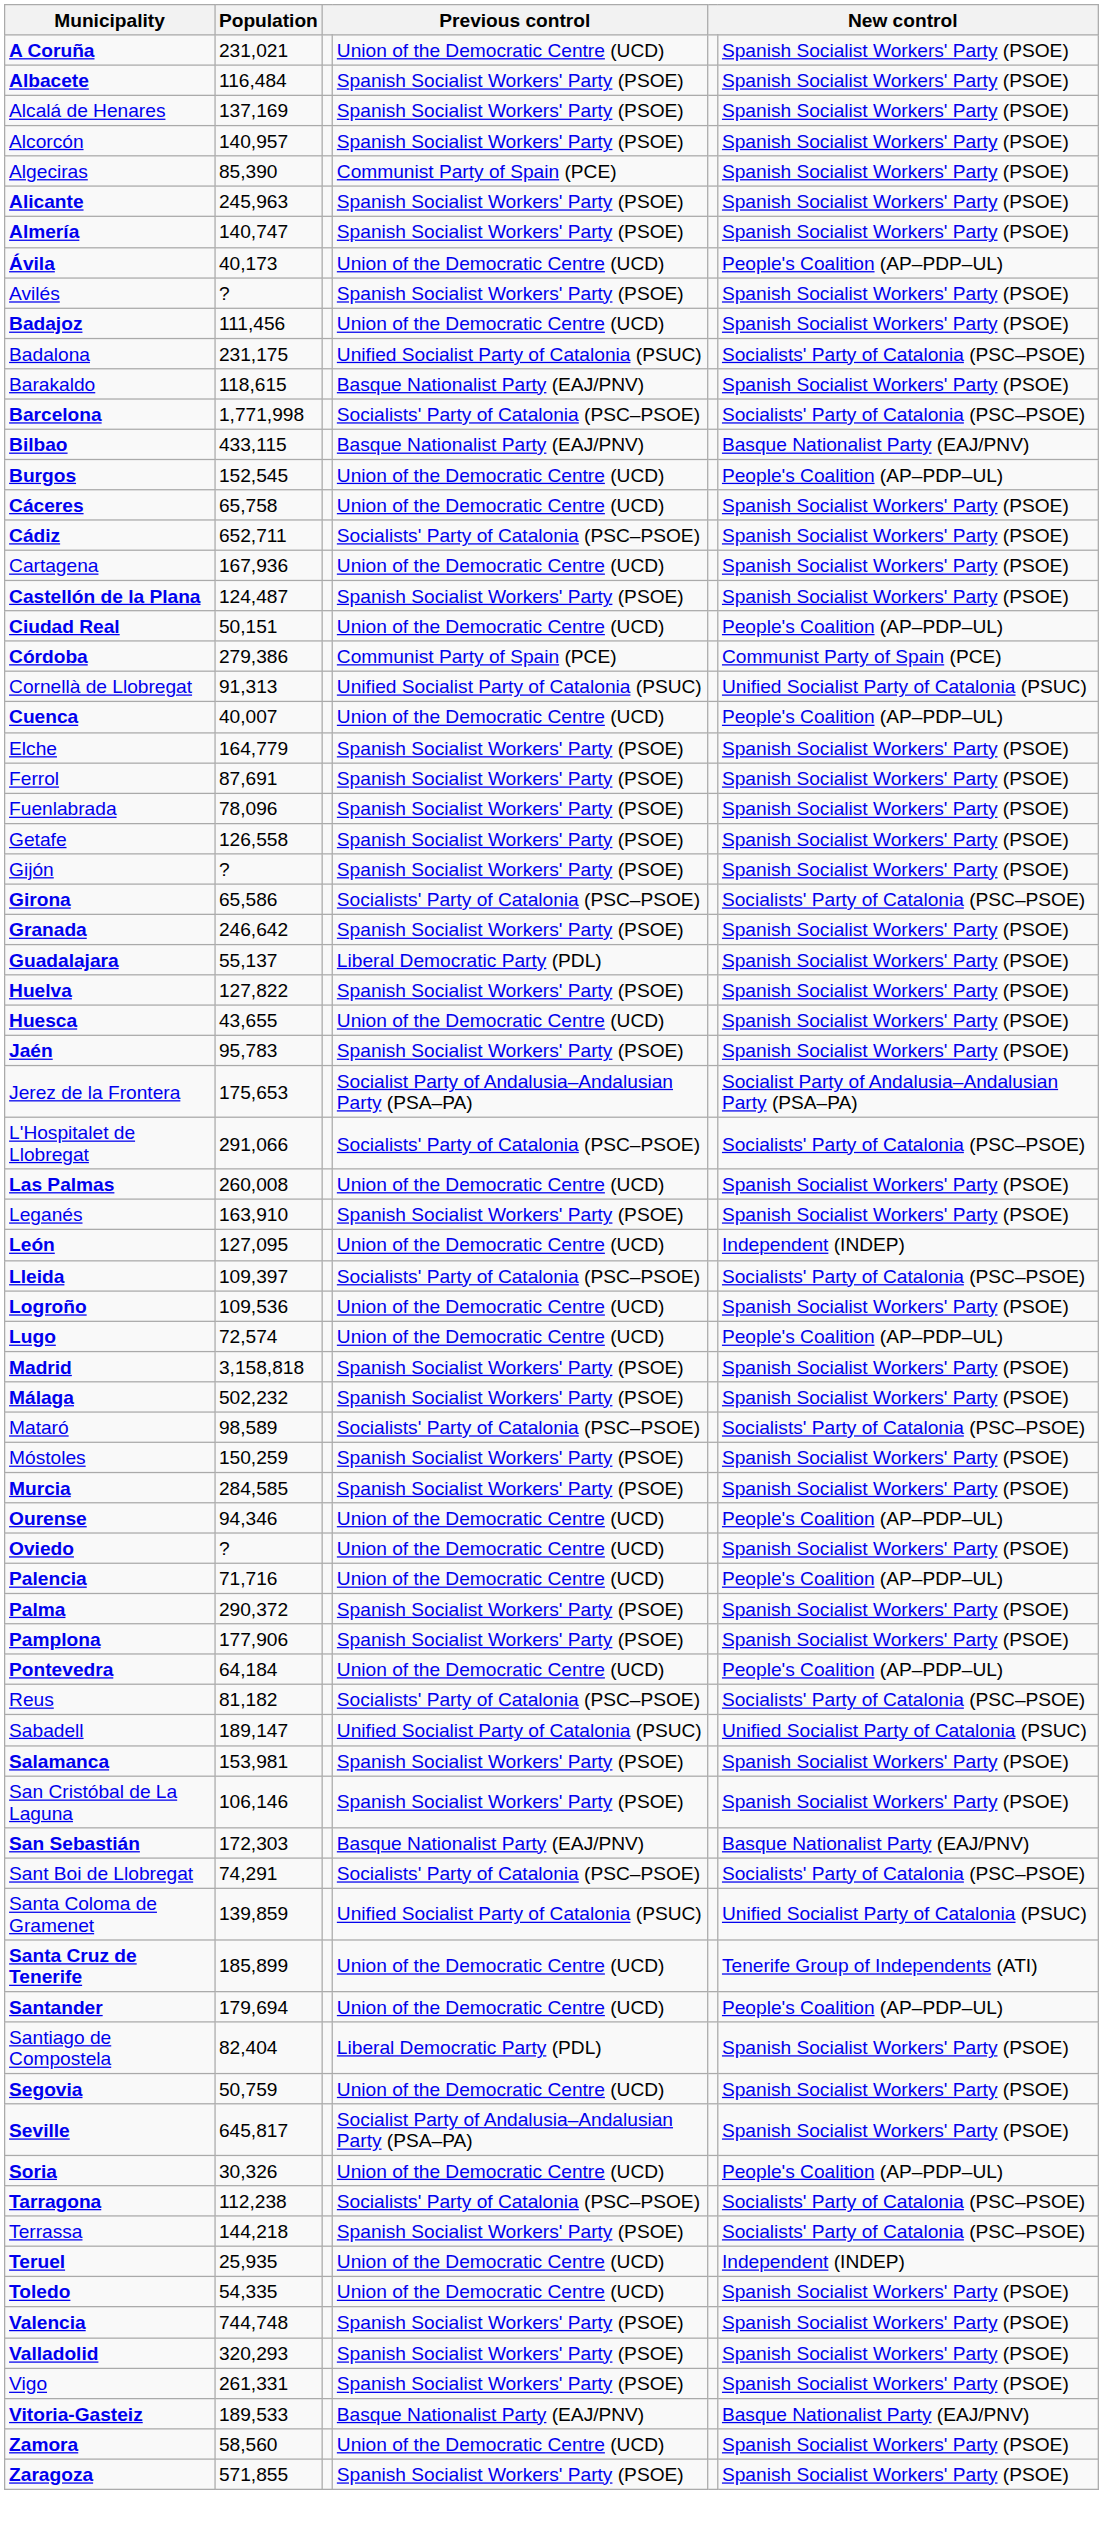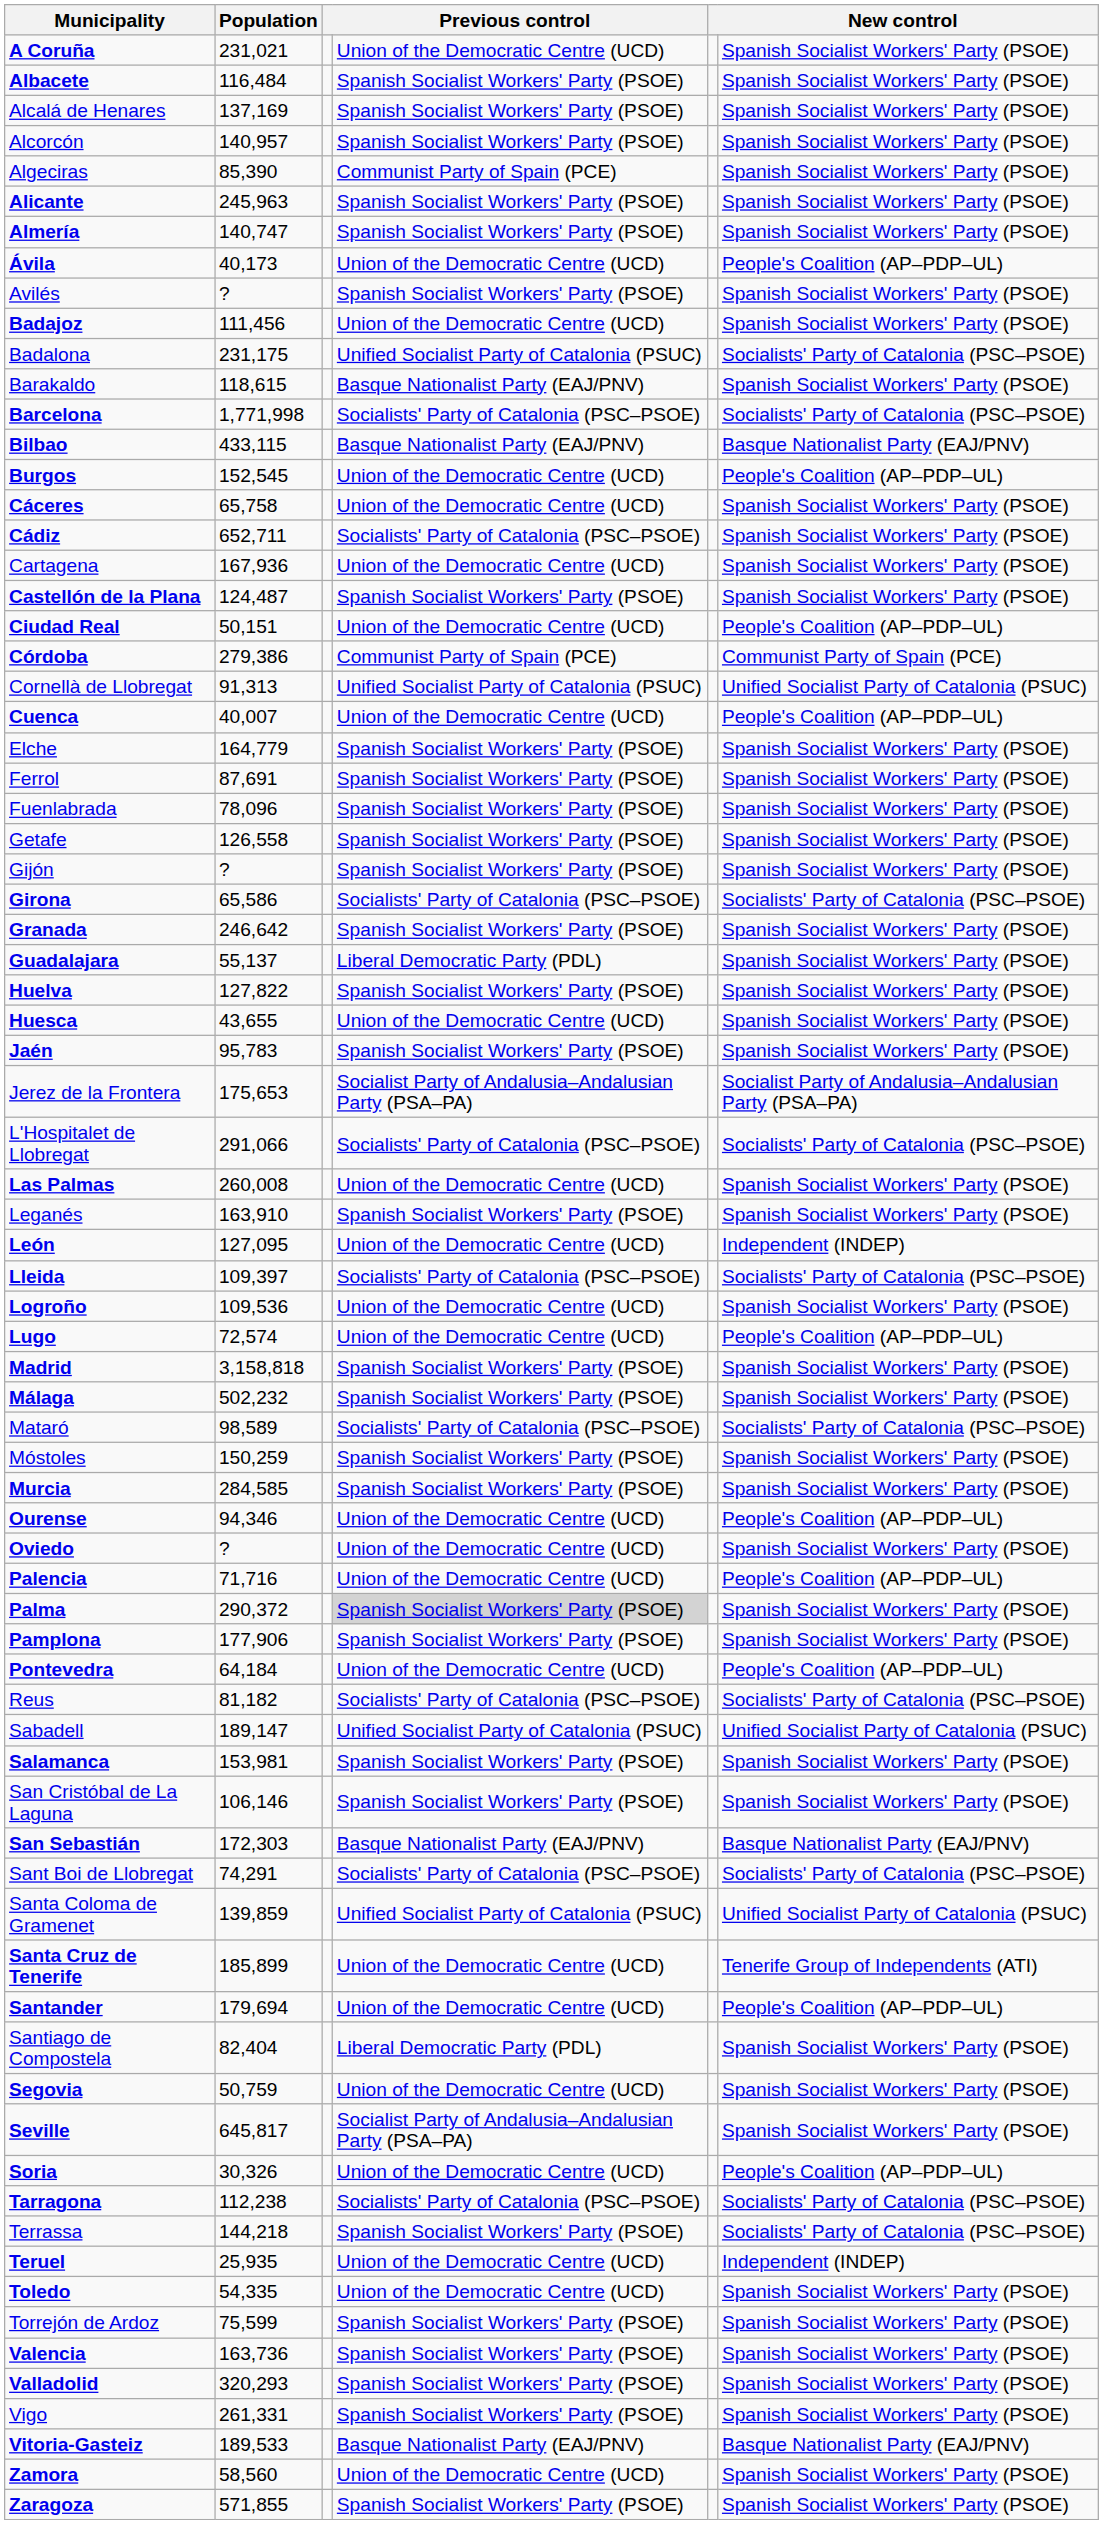(510, 1609) no background -> (510, 1609) lightgrey background
+ row: (84, 2323)
(254, 2323) 744,748 -> (254, 2353) 163,736
